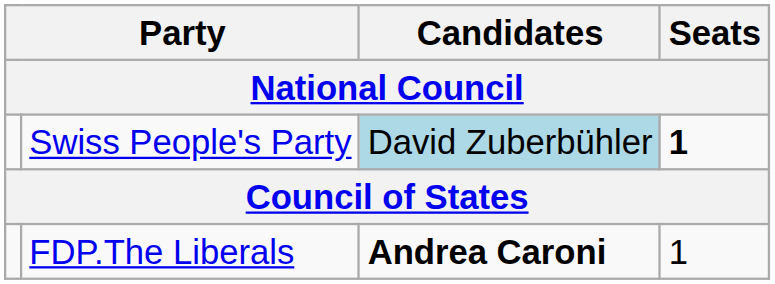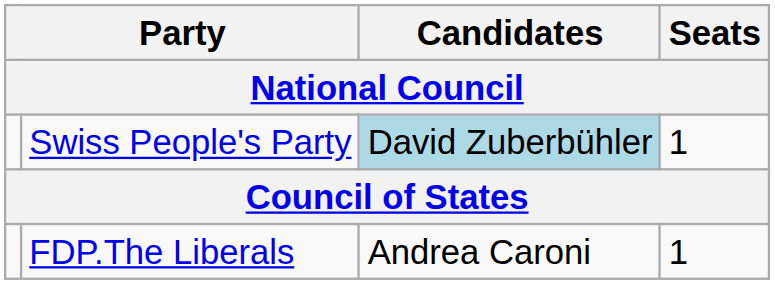(678, 142) bold -> (678, 142) normal
(487, 252) bold -> (479, 252) normal
